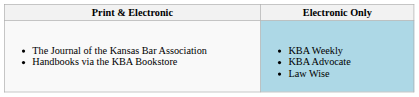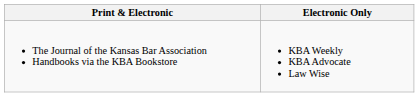(337, 62) lightblue background -> (337, 62) no background
